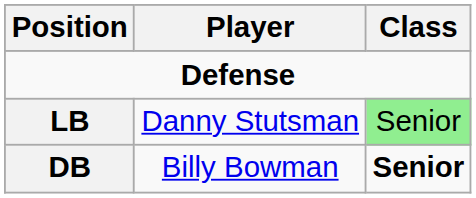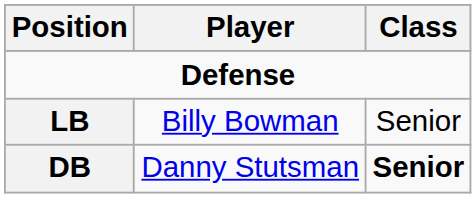(250, 121) Danny Stutsman -> (250, 121) Billy Bowman
(418, 121) lightgreen background -> (418, 121) no background
(250, 167) Billy Bowman -> (250, 167) Danny Stutsman
